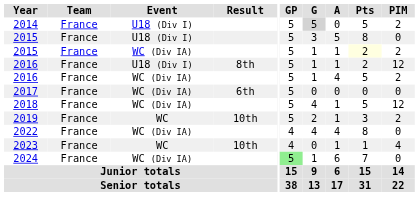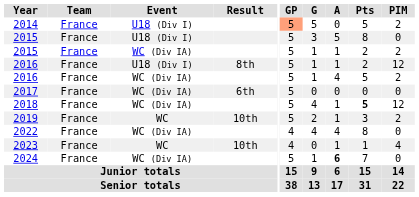(291, 24) no background -> (291, 24) lightsalmon background
(314, 24) lightgrey background -> (314, 24) no background
(365, 51) lightyellow background -> (365, 51) no background
(365, 105) normal -> (365, 105) bold
(291, 158) lightgreen background -> (291, 158) no background
(337, 158) normal -> (337, 158) bold
